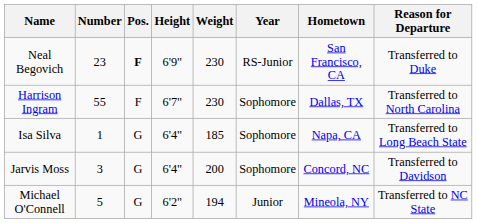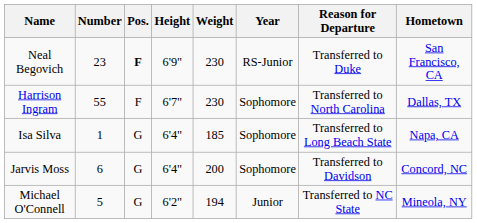columns swapped: (336, 21) <-> (423, 21)
(100, 168) 3 -> (100, 168) 6
